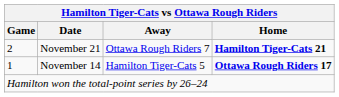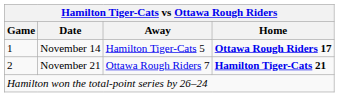rows swapped: (70, 65) <-> (70, 48)
